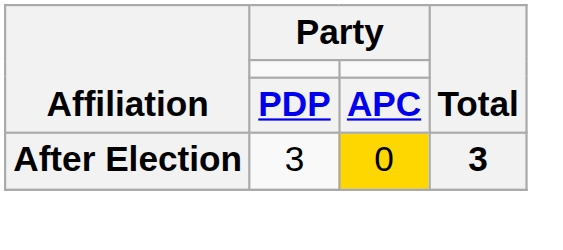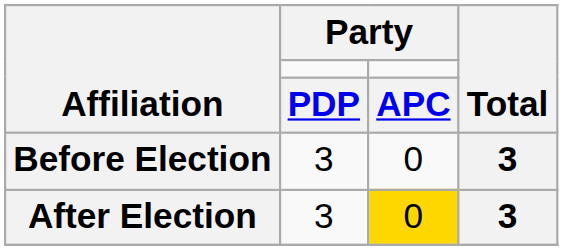+ row: (142, 160)
